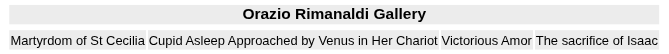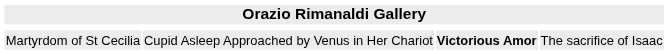(487, 40) normal -> (487, 39) bold
